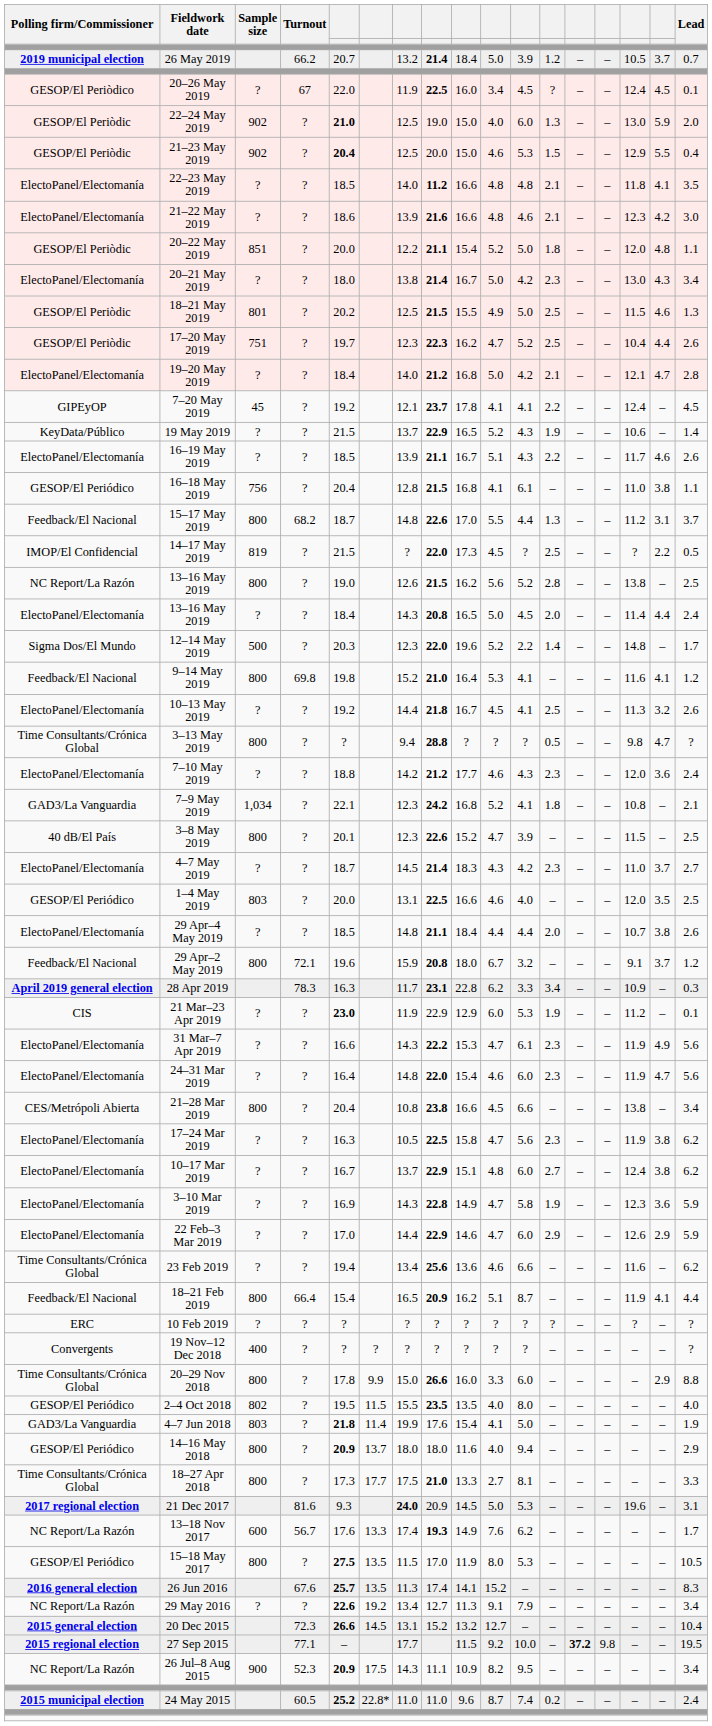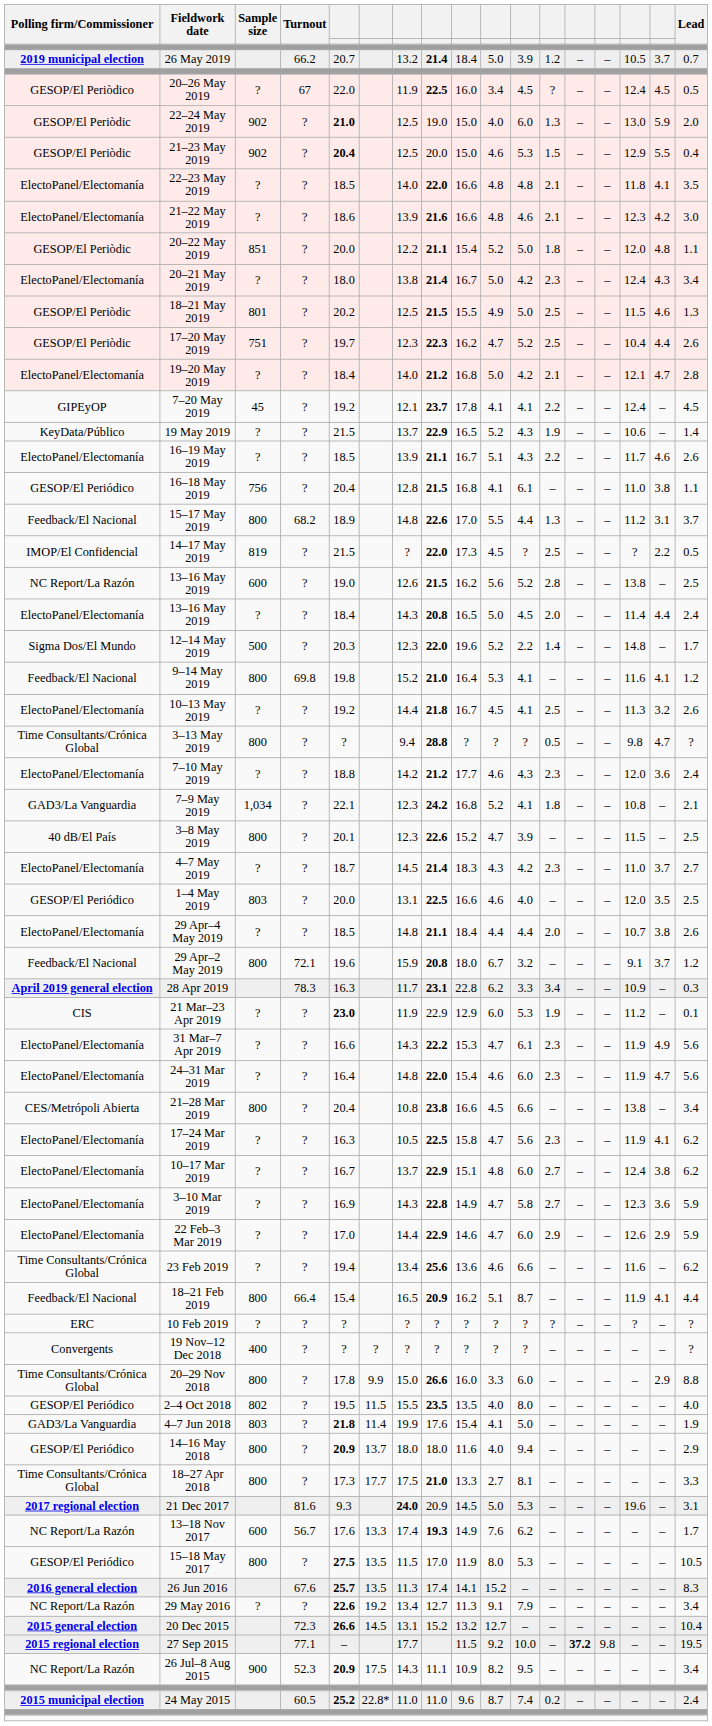(691, 90) 0.1 -> (691, 90) 0.5
(437, 185) 11.2 -> (437, 185) 22.0
(635, 280) 13.0 -> (635, 280) 12.4
(344, 520) 18.7 -> (344, 520) 18.9
(258, 583) 800 -> (258, 583) 600
(662, 1140) 3.8 -> (662, 1140) 4.1
(553, 1203) 1.9 -> (553, 1203) 2.7
